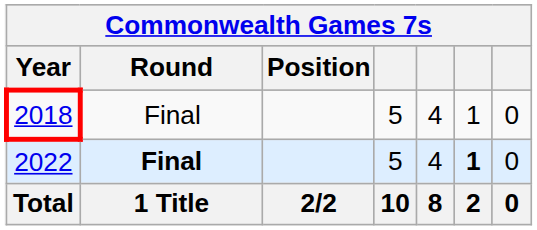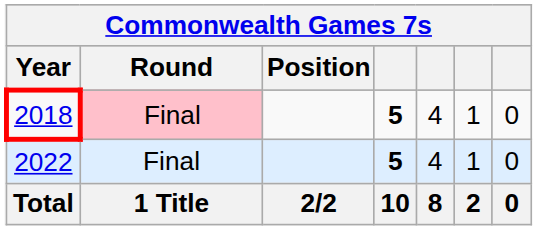(172, 115) no background -> (172, 115) pink background
(395, 115) normal -> (395, 115) bold
(172, 161) bold -> (172, 161) normal
(395, 161) normal -> (395, 161) bold
(473, 161) bold -> (473, 161) normal
